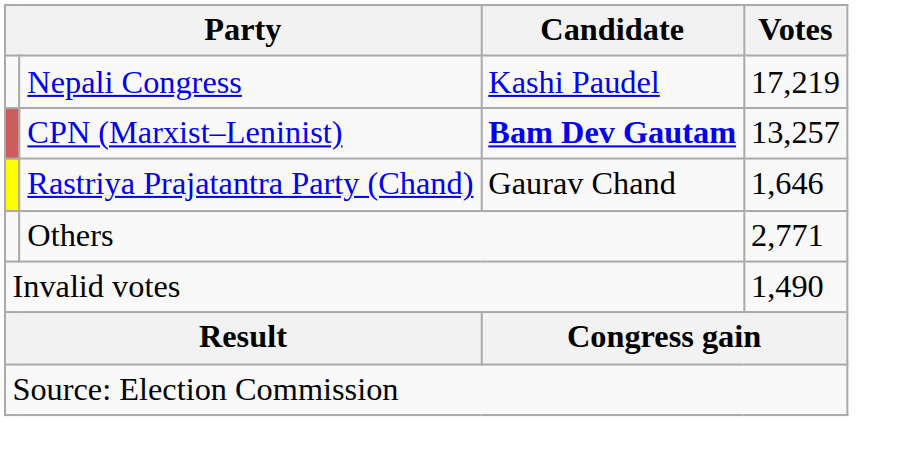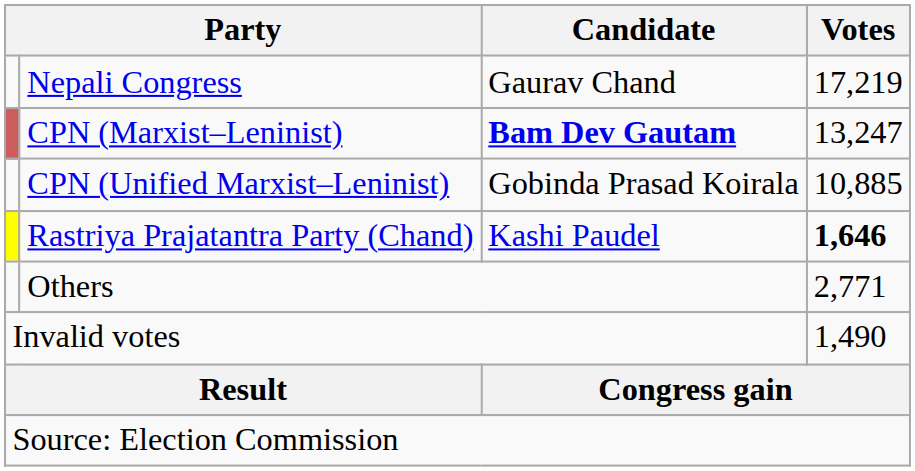(574, 81) Kashi Paudel -> (582, 81) Gaurav Chand
(795, 132) 13,257 -> (858, 132) 13,247
+ row: (238, 183)
(582, 183) Gaurav Chand -> (574, 235) Kashi Paudel
(787, 183) normal -> (850, 235) bold
